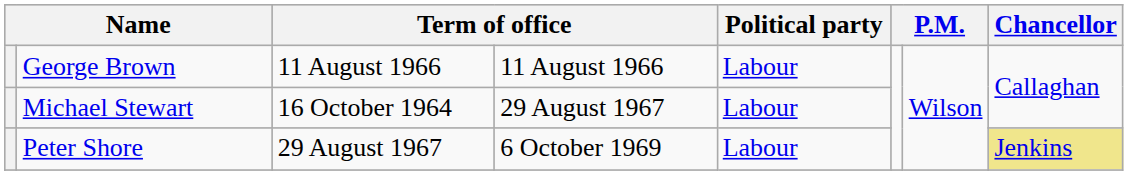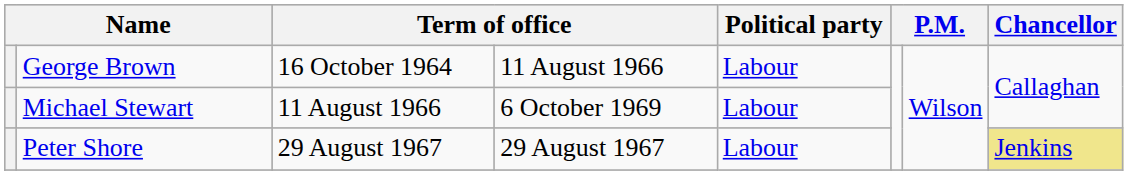(359, 66) 11 August 1966 -> (365, 66) 16 October 1964
(365, 107) 16 October 1964 -> (359, 107) 11 August 1966
(582, 107) 29 August 1967 -> (581, 107) 6 October 1969
(581, 148) 6 October 1969 -> (582, 148) 29 August 1967
